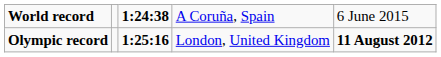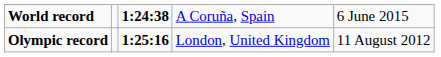(385, 39) bold -> (384, 39) normal
